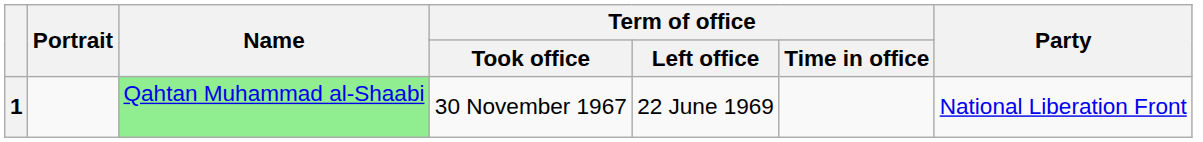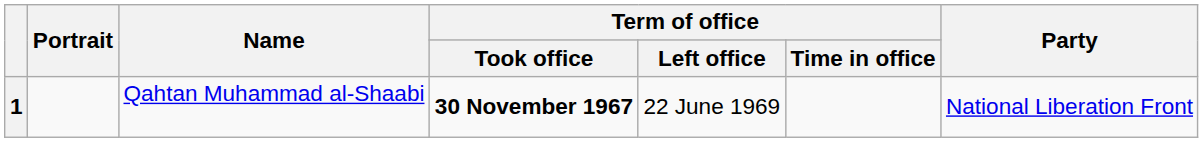(274, 93) lightgreen background -> (274, 93) no background
(531, 106) normal -> (534, 106) bold
